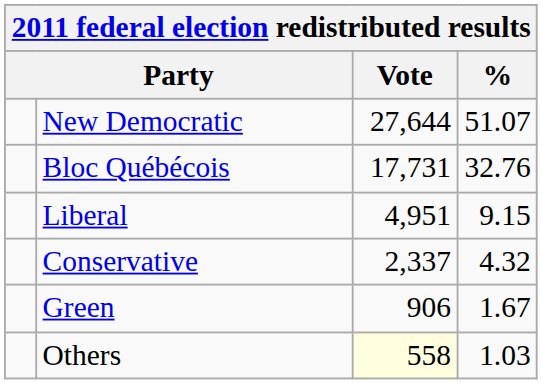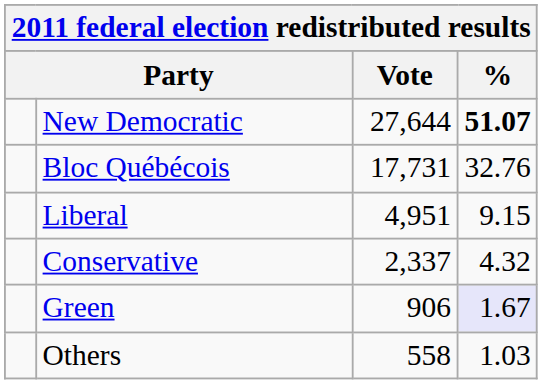(498, 121) normal -> (498, 121) bold
(505, 307) no background -> (505, 307) lavender background
(429, 354) lightyellow background -> (429, 354) no background
